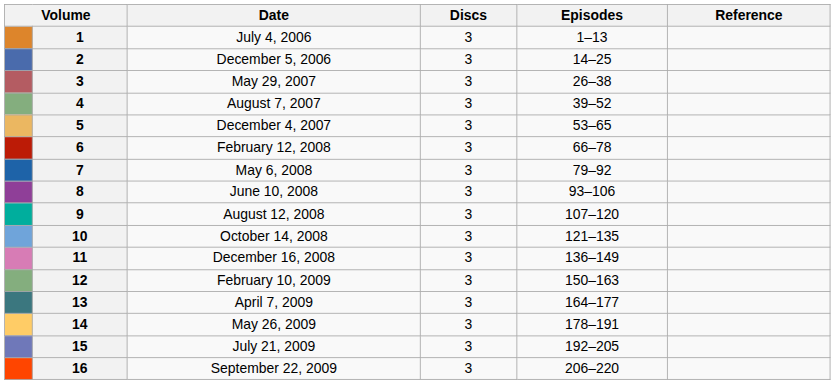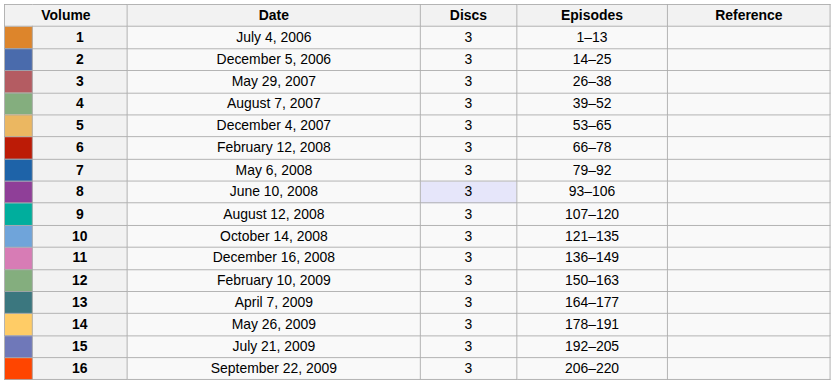(468, 192) no background -> (468, 192) lavender background
